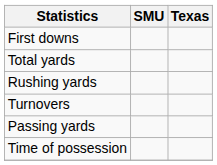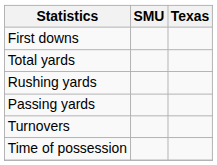rows swapped: (51, 126) <-> (39, 104)
